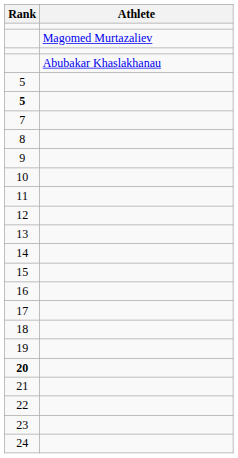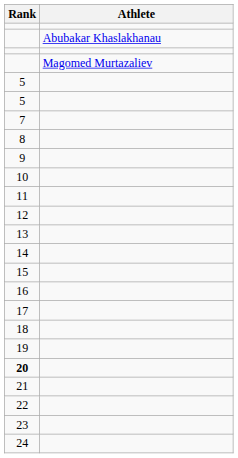(97, 38) Magomed Murtazaliev -> (102, 38) Abubakar Khaslakhanau
(102, 63) Abubakar Khaslakhanau -> (97, 63) Magomed Murtazaliev
(22, 101) bold -> (22, 101) normal
